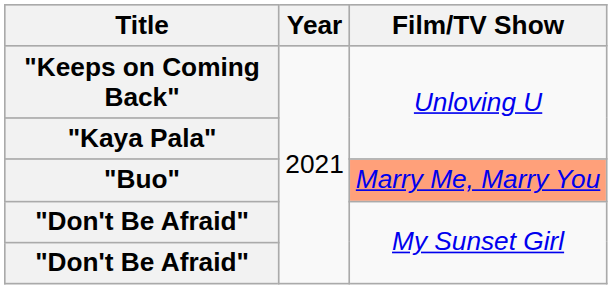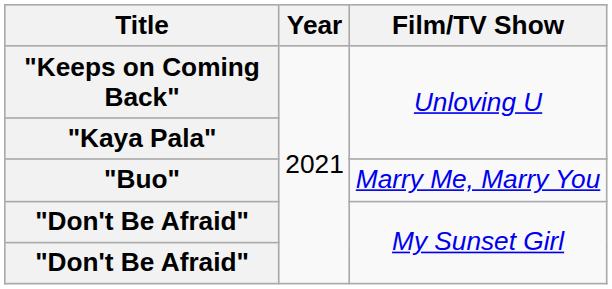(478, 179) lightsalmon background -> (478, 179) no background
